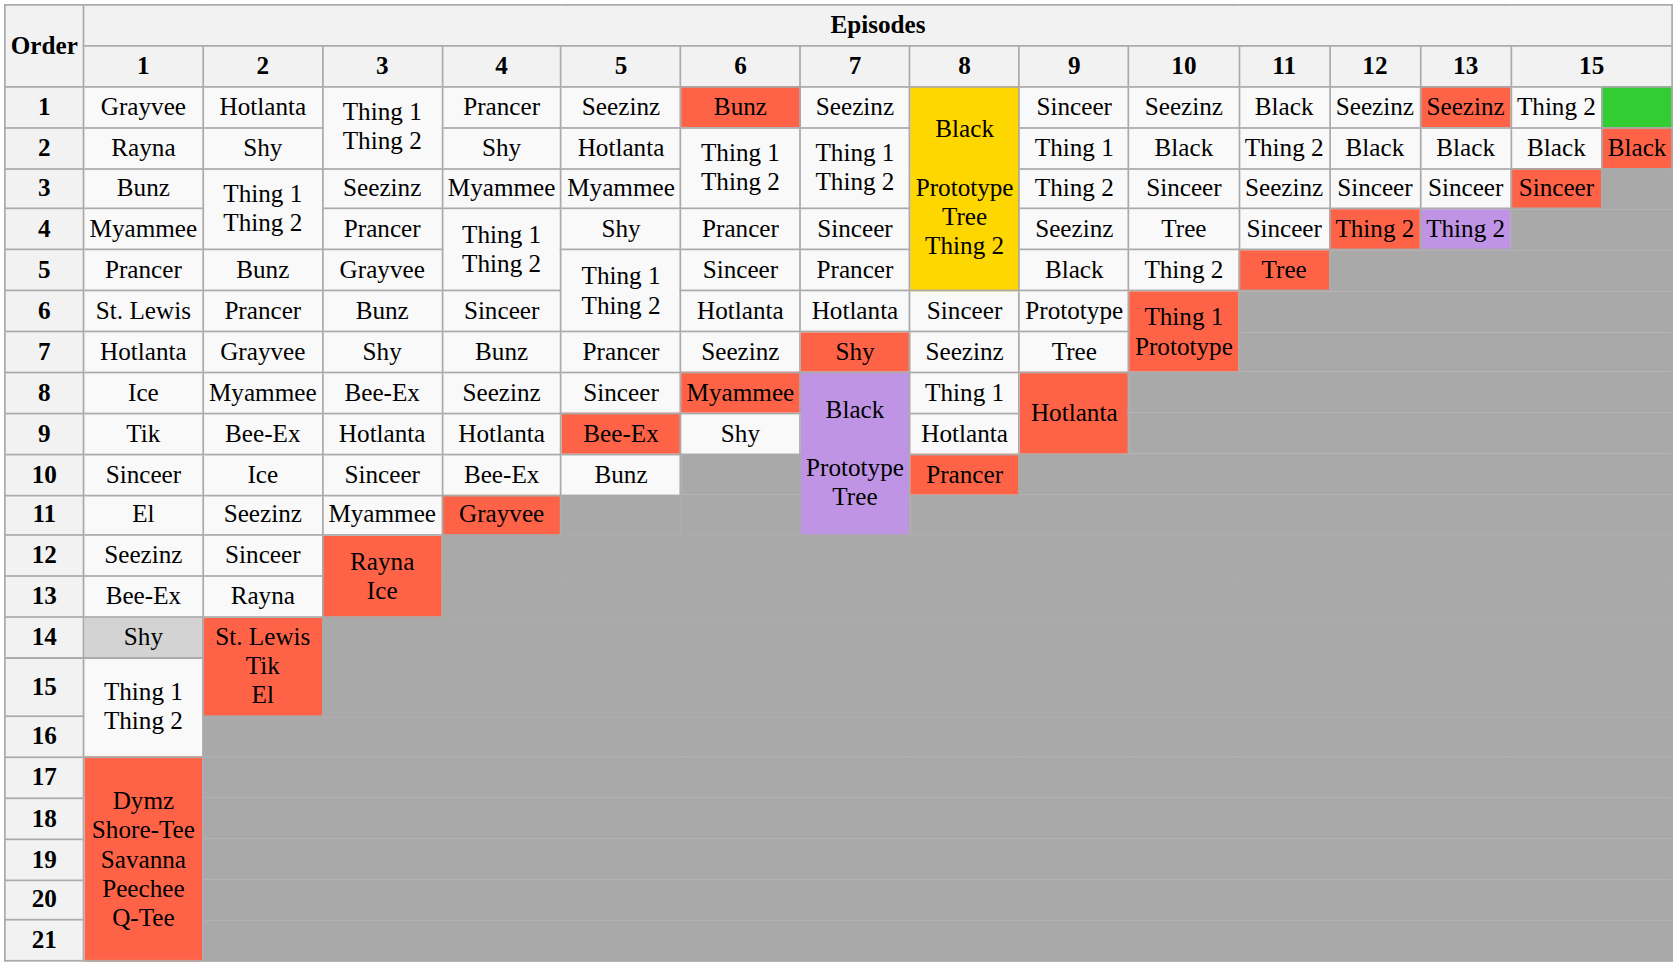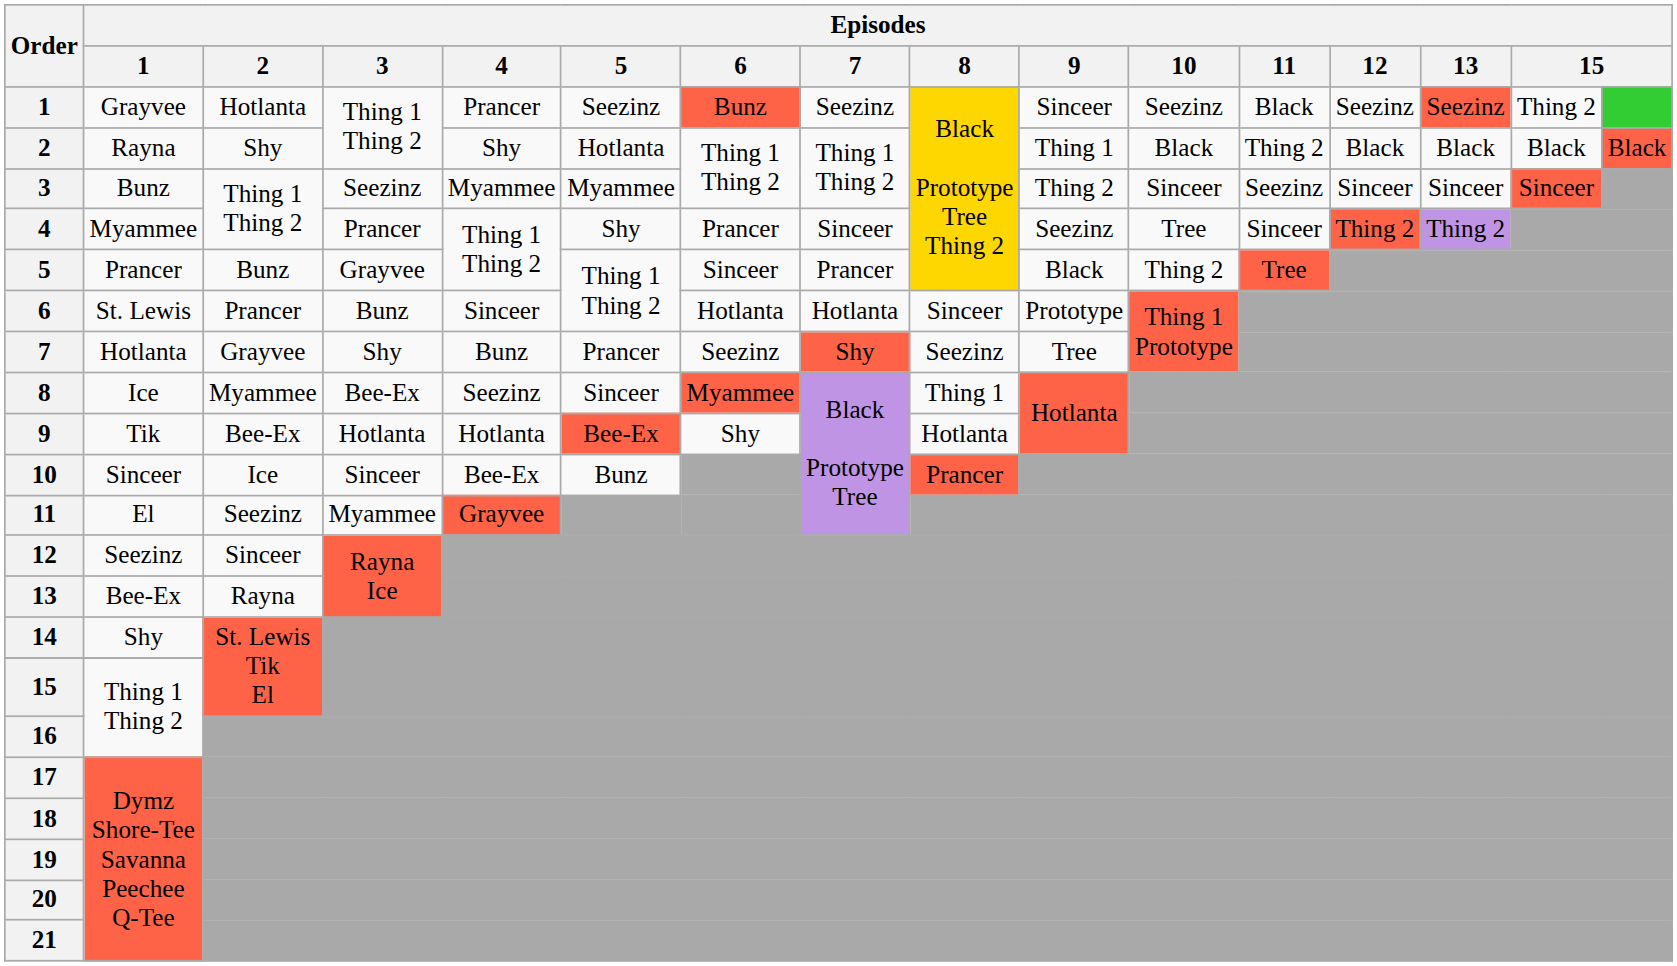(143, 637) lightgrey background -> (143, 637) no background
